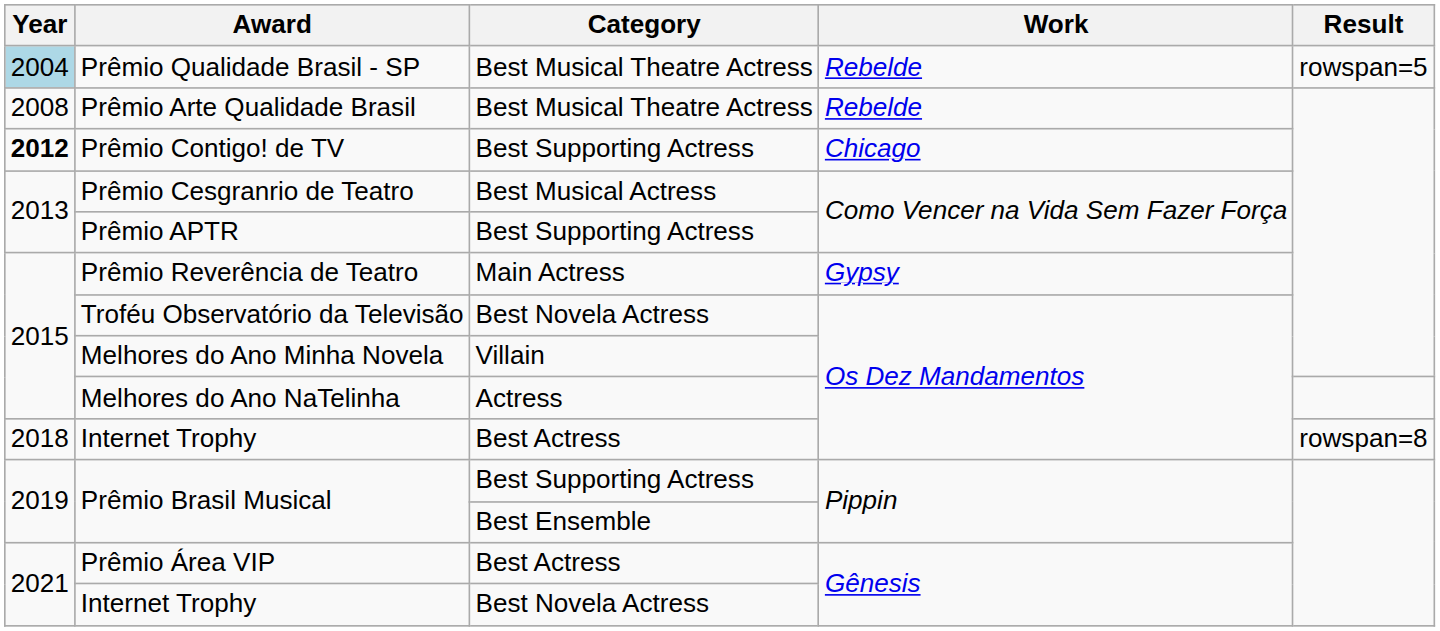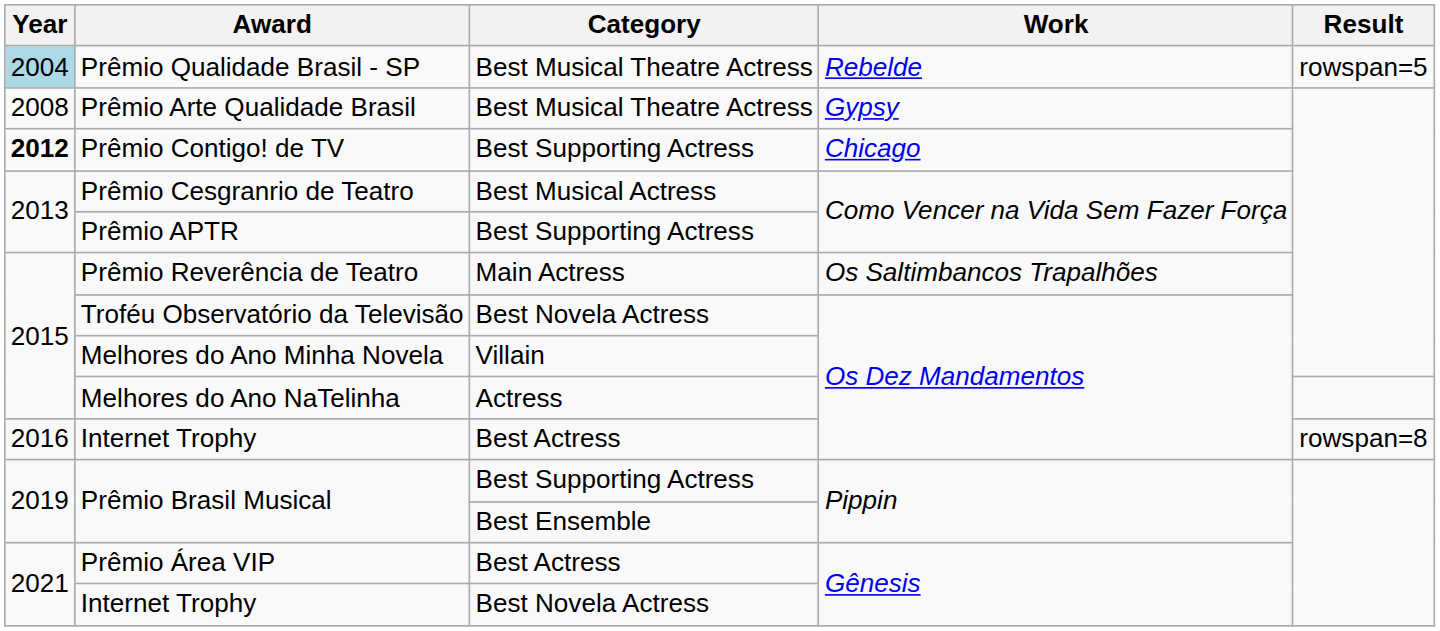(873, 107) Rebelde -> (862, 107) Gypsy
(862, 273) Gypsy -> (991, 273) Os Saltimbancos Trapalhões
(40, 438) 2018 -> (40, 438) 2016
